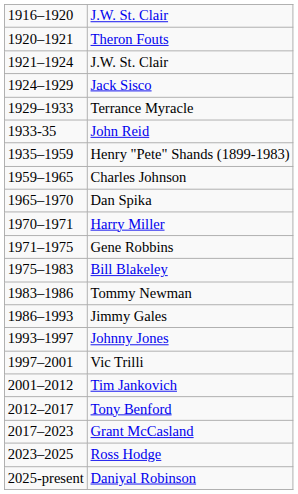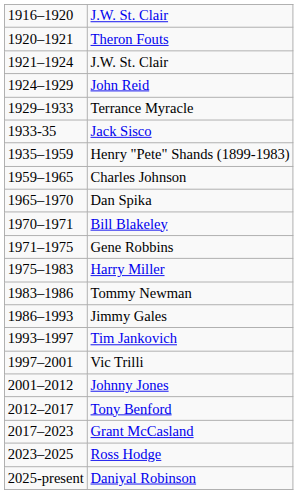(121, 85) Jack Sisco -> (120, 85) John Reid
(120, 131) John Reid -> (121, 131) Jack Sisco
(128, 223) Harry Miller -> (129, 223) Bill Blakeley
(129, 270) Bill Blakeley -> (128, 270) Harry Miller
(130, 339) Johnny Jones -> (134, 339) Tim Jankovich
(134, 385) Tim Jankovich -> (130, 385) Johnny Jones
